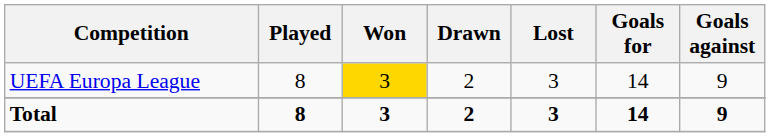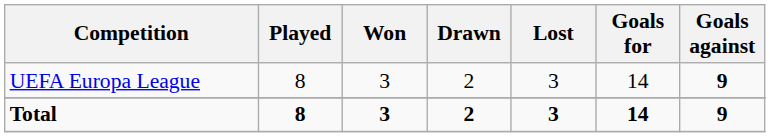(385, 80) gold background -> (385, 80) no background
(722, 80) normal -> (722, 80) bold
